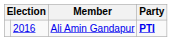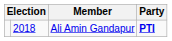(24, 28) 2016 -> (24, 28) 2018
